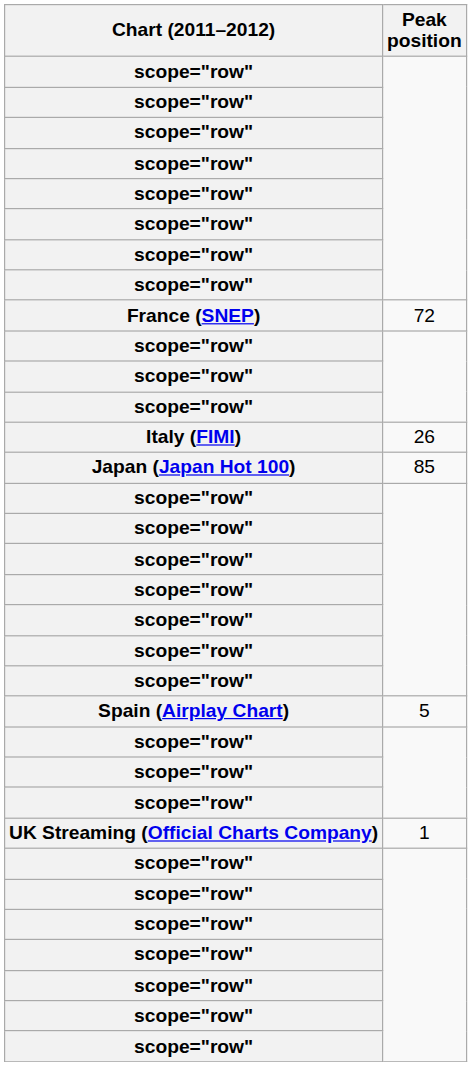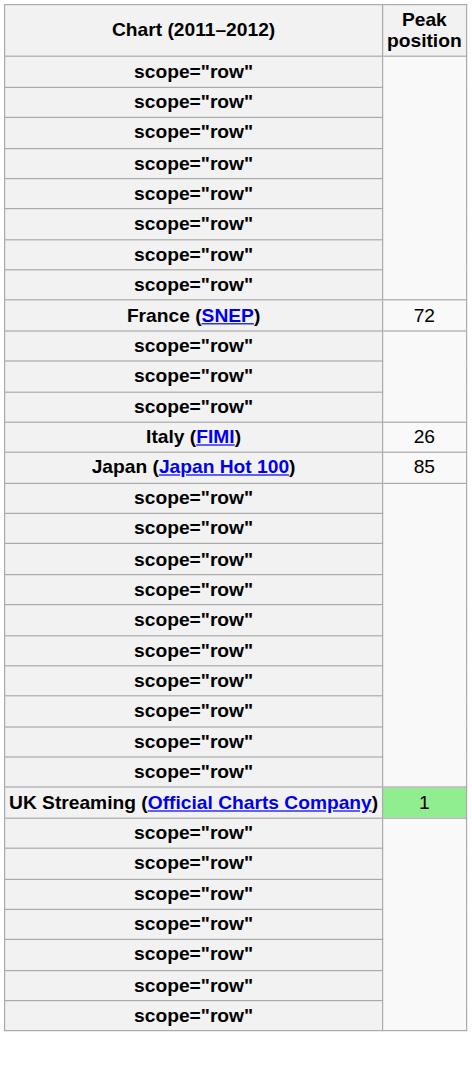- row: (194, 711)
(424, 833) no background -> (424, 802) lightgreen background
